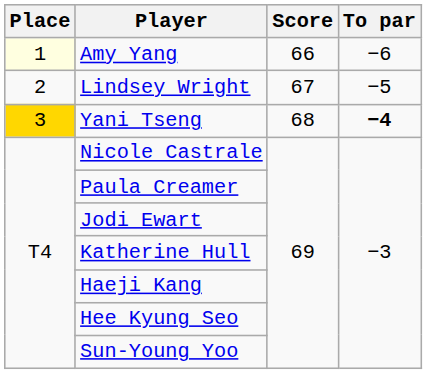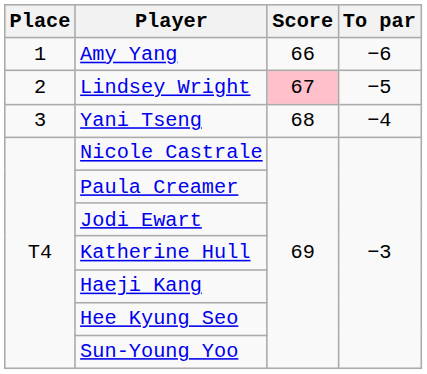(40, 54) lightyellow background -> (40, 54) no background
(303, 87) no background -> (303, 87) pink background
(40, 120) gold background -> (40, 120) no background
(379, 120) bold -> (379, 120) normal
